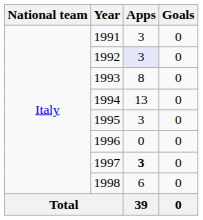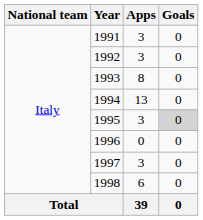(141, 57) lavender background -> (141, 57) no background
(178, 120) no background -> (178, 120) lightgrey background
(141, 162) bold -> (141, 162) normal
